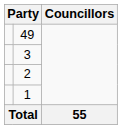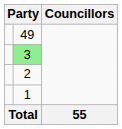(27, 54) no background -> (27, 54) lightgreen background
